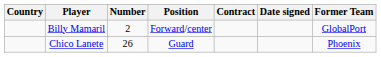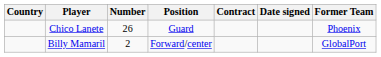rows swapped: (76, 28) <-> (76, 44)
